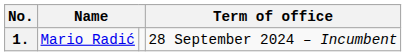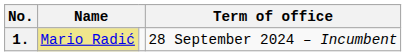(88, 40) no background -> (88, 40) khaki background
